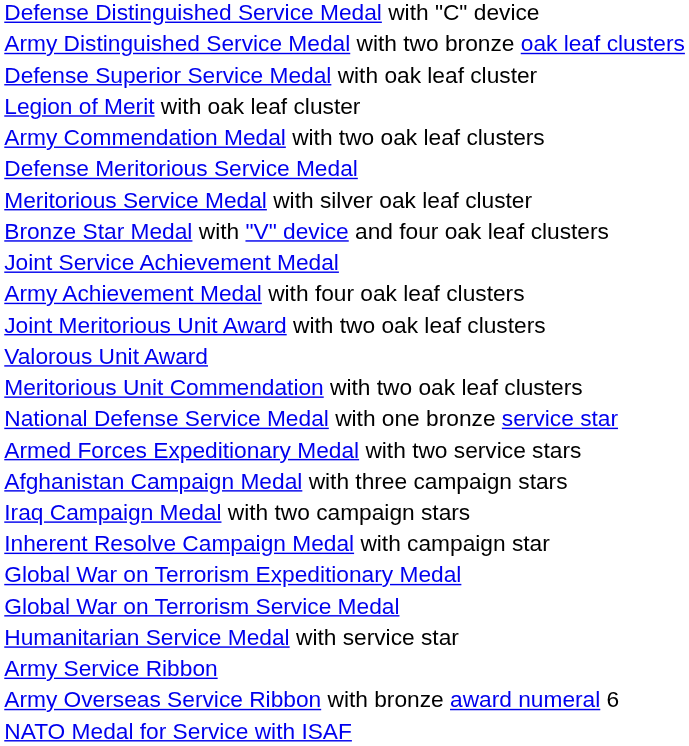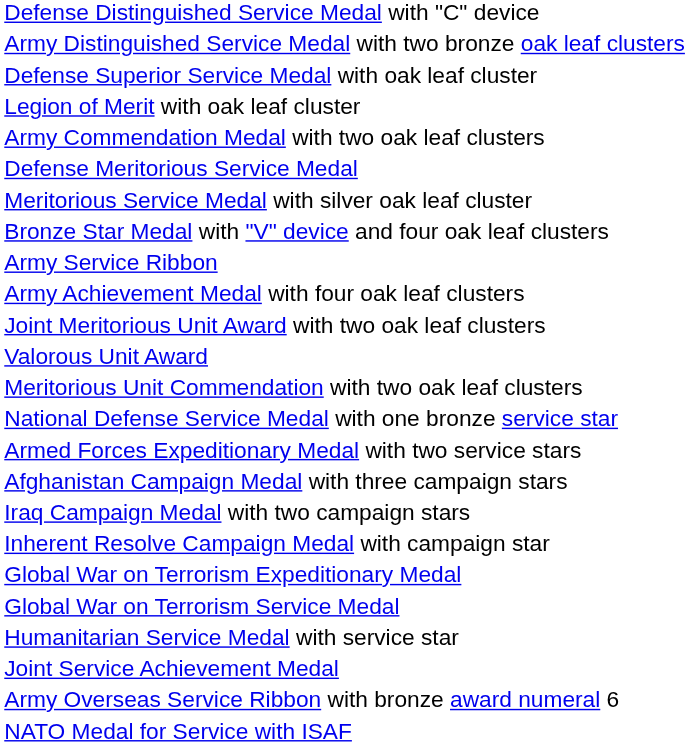(172, 262) Joint Service Achievement Medal -> (111, 262) Army Service Ribbon
(111, 668) Army Service Ribbon -> (172, 668) Joint Service Achievement Medal
